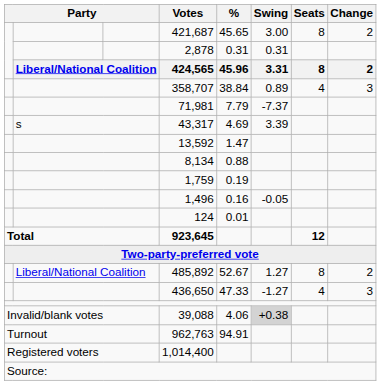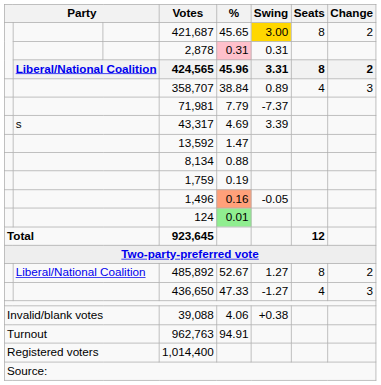(277, 32) no background -> (277, 32) gold background
(237, 50) no background -> (237, 50) pink background
(237, 198) no background -> (237, 198) lightsalmon background
(237, 217) no background -> (237, 217) lightgreen background
(273, 315) lightgrey background -> (273, 315) no background
